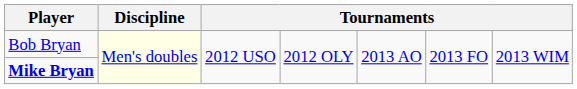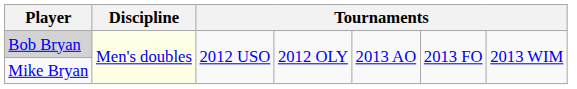(45, 44) no background -> (45, 44) lightgrey background
(51, 70) bold -> (48, 70) normal
